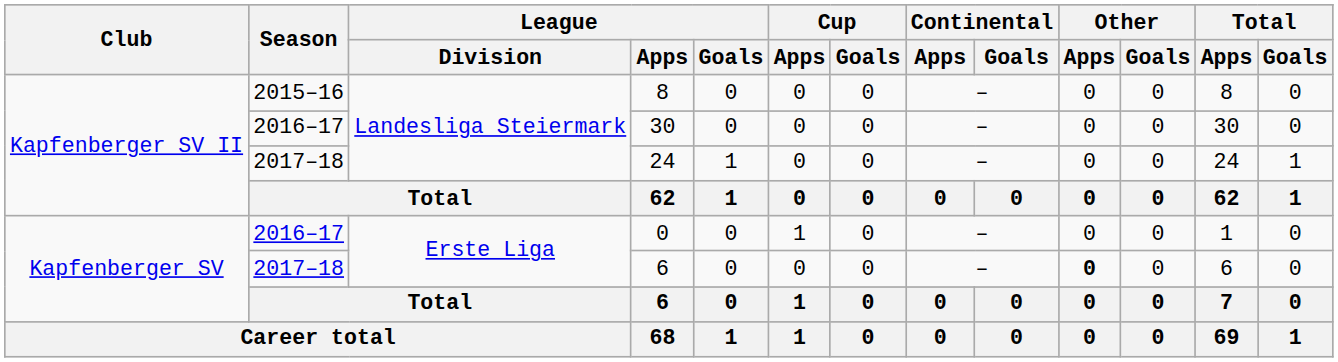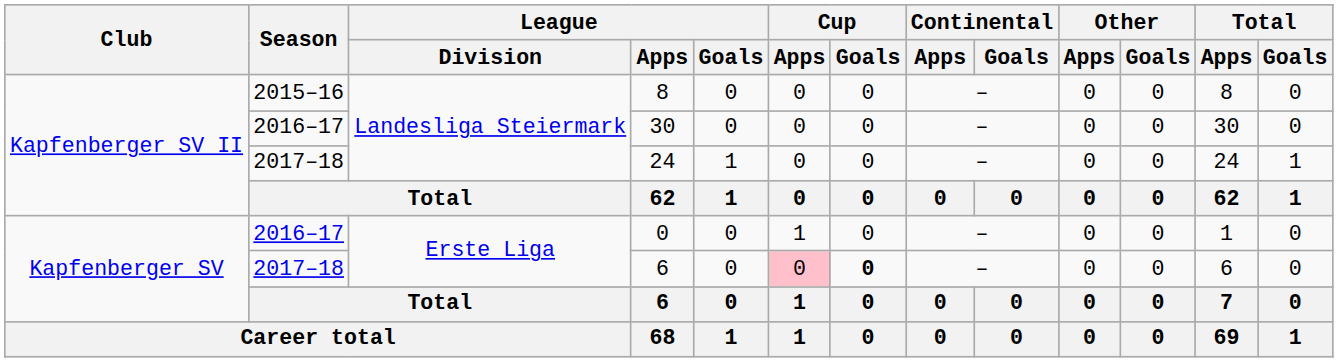(800, 269) no background -> (800, 269) pink background
(868, 269) normal -> (868, 269) bold
(1089, 269) bold -> (1089, 269) normal
